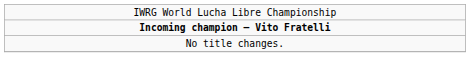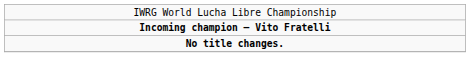(235, 44) normal -> (235, 44) bold
